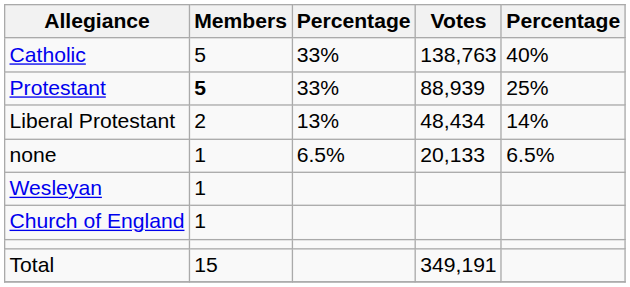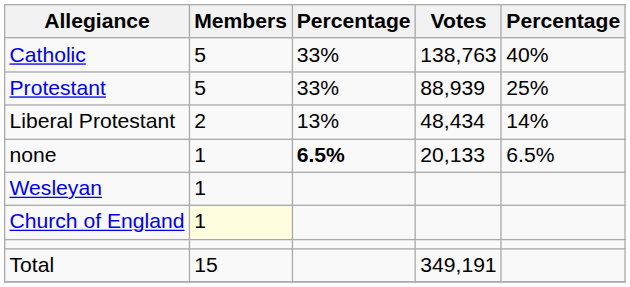(200, 88) bold -> (200, 88) normal
(321, 155) normal -> (321, 155) bold
(200, 222) no background -> (200, 222) lightyellow background
